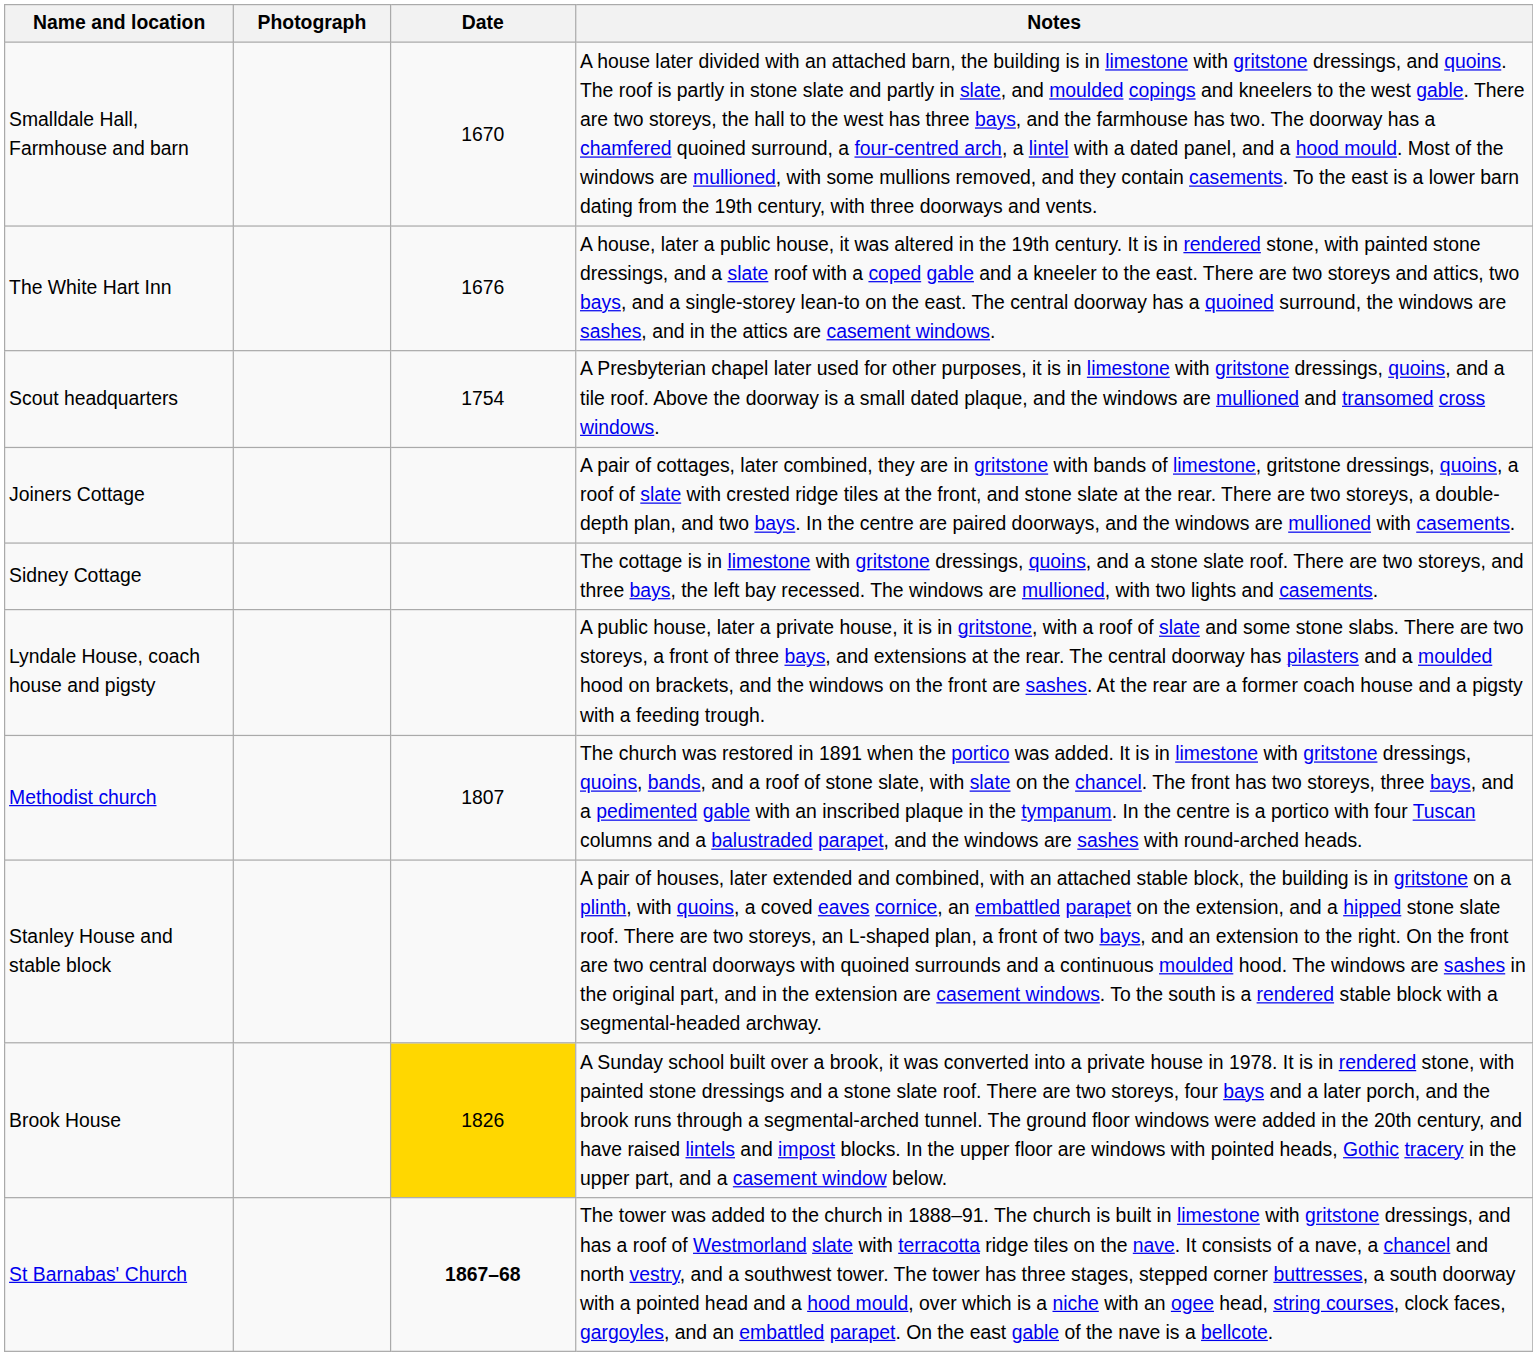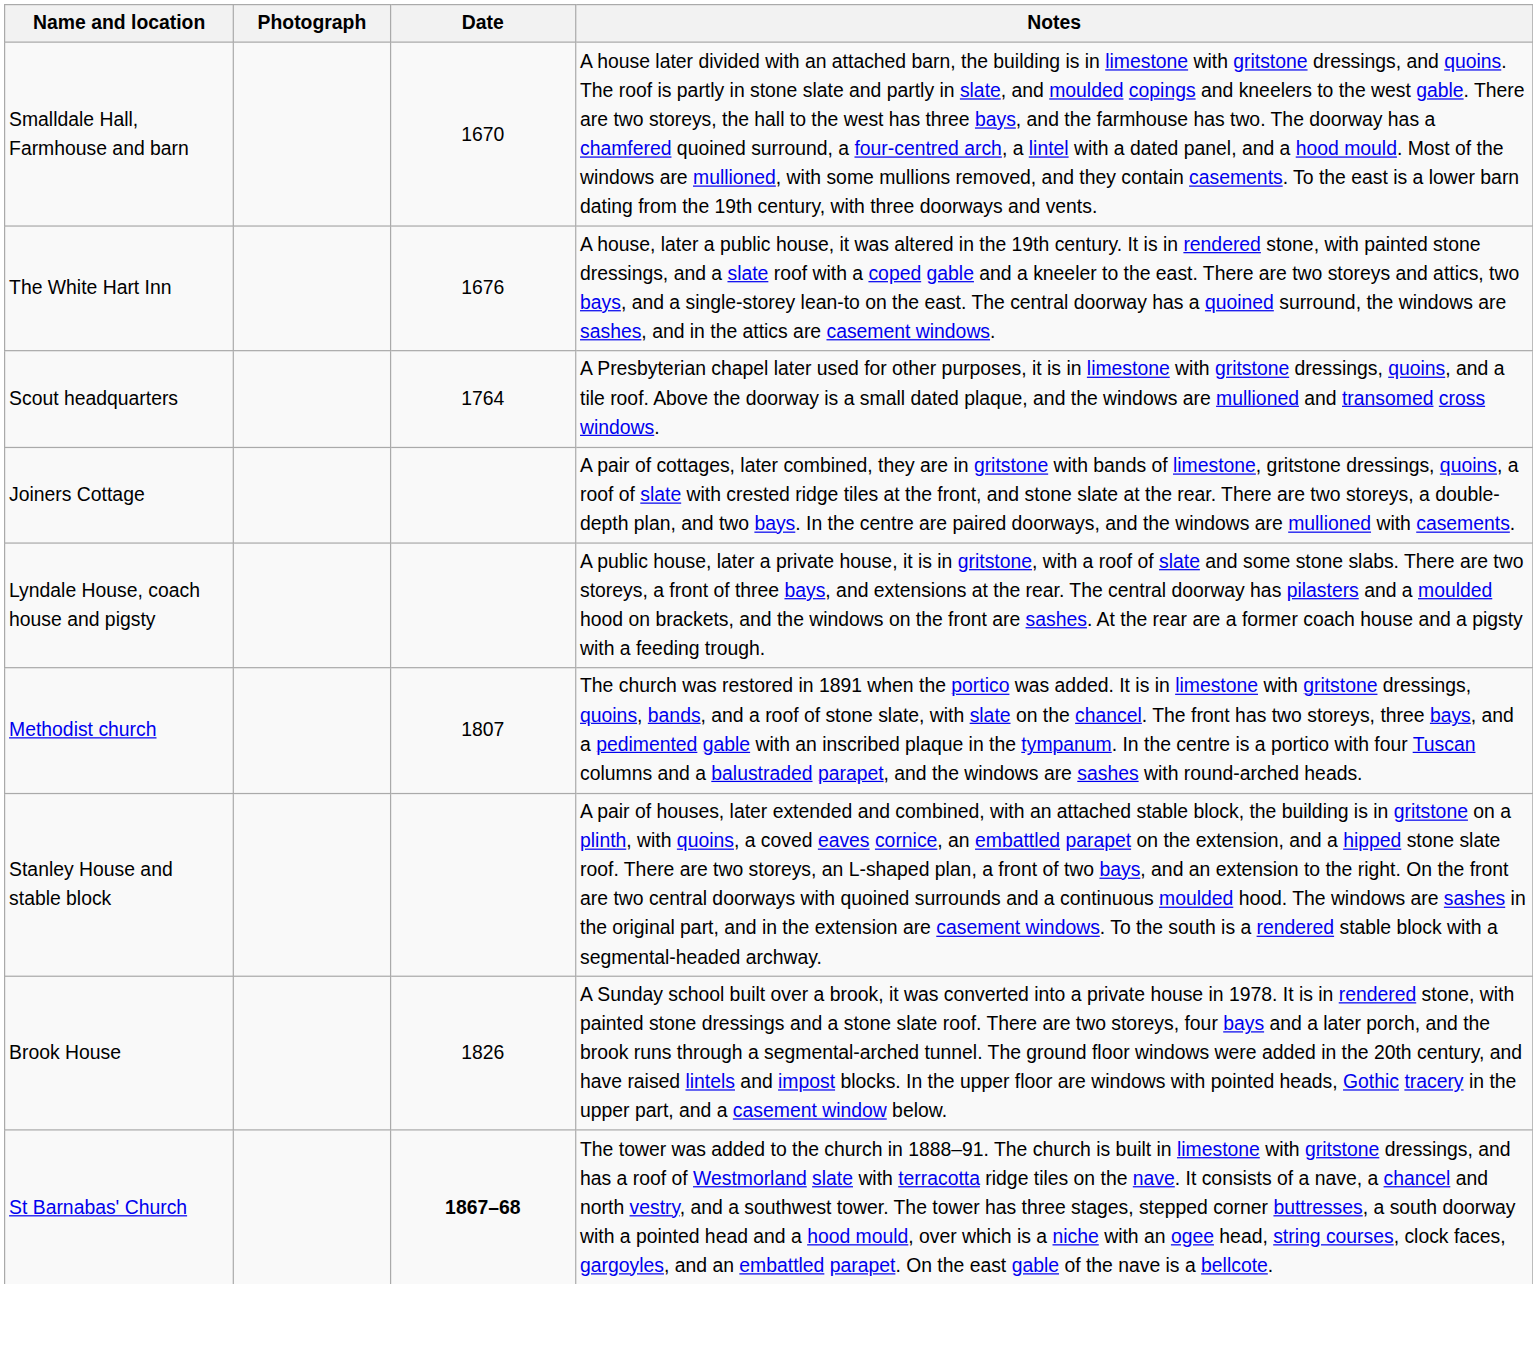(483, 398) 1754 -> (483, 398) 1764
- row: (75, 576)
(483, 1120) gold background -> (483, 1053) no background
